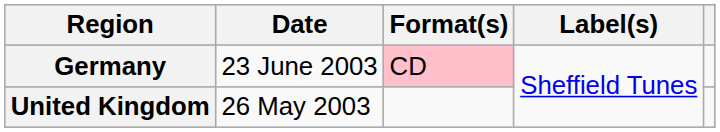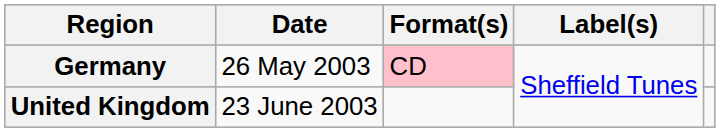(300, 65) 23 June 2003 -> (296, 65) 26 May 2003
(296, 106) 26 May 2003 -> (300, 106) 23 June 2003
